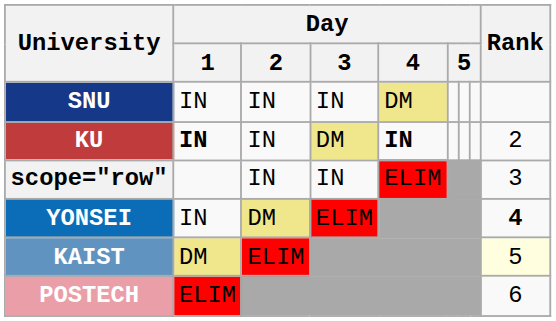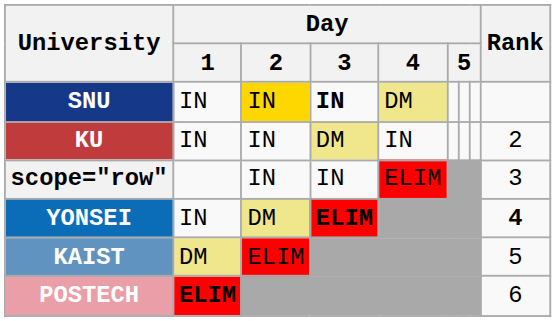(262, 102) no background -> (262, 102) gold background
(330, 102) normal -> (330, 102) bold
(193, 141) bold -> (193, 141) normal
(399, 141) bold -> (399, 141) normal
(344, 218) normal -> (344, 218) bold
(515, 257) lightyellow background -> (515, 257) no background
(208, 296) normal -> (208, 296) bold
